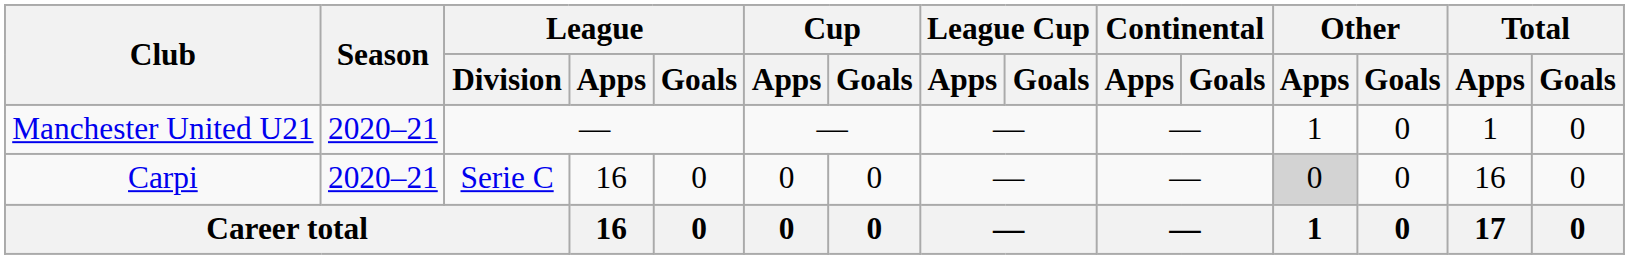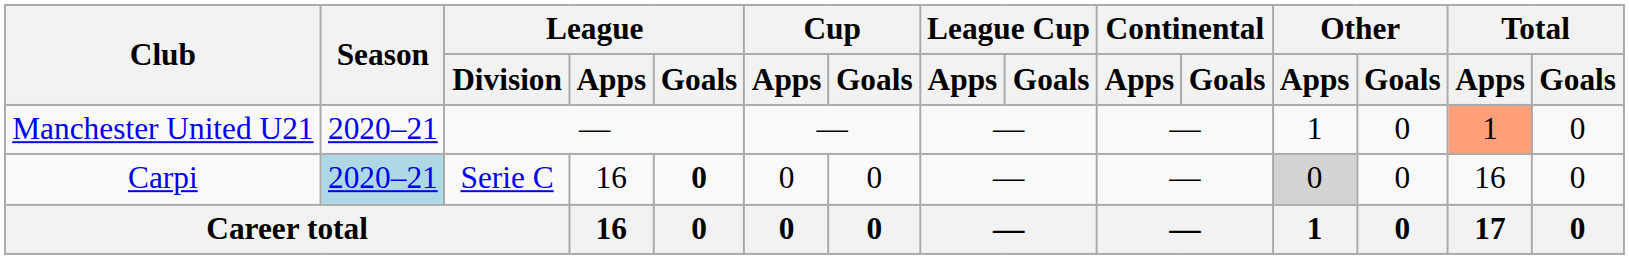(1490, 128) no background -> (1490, 128) lightsalmon background
(383, 178) no background -> (383, 178) lightblue background
(699, 178) normal -> (699, 178) bold
